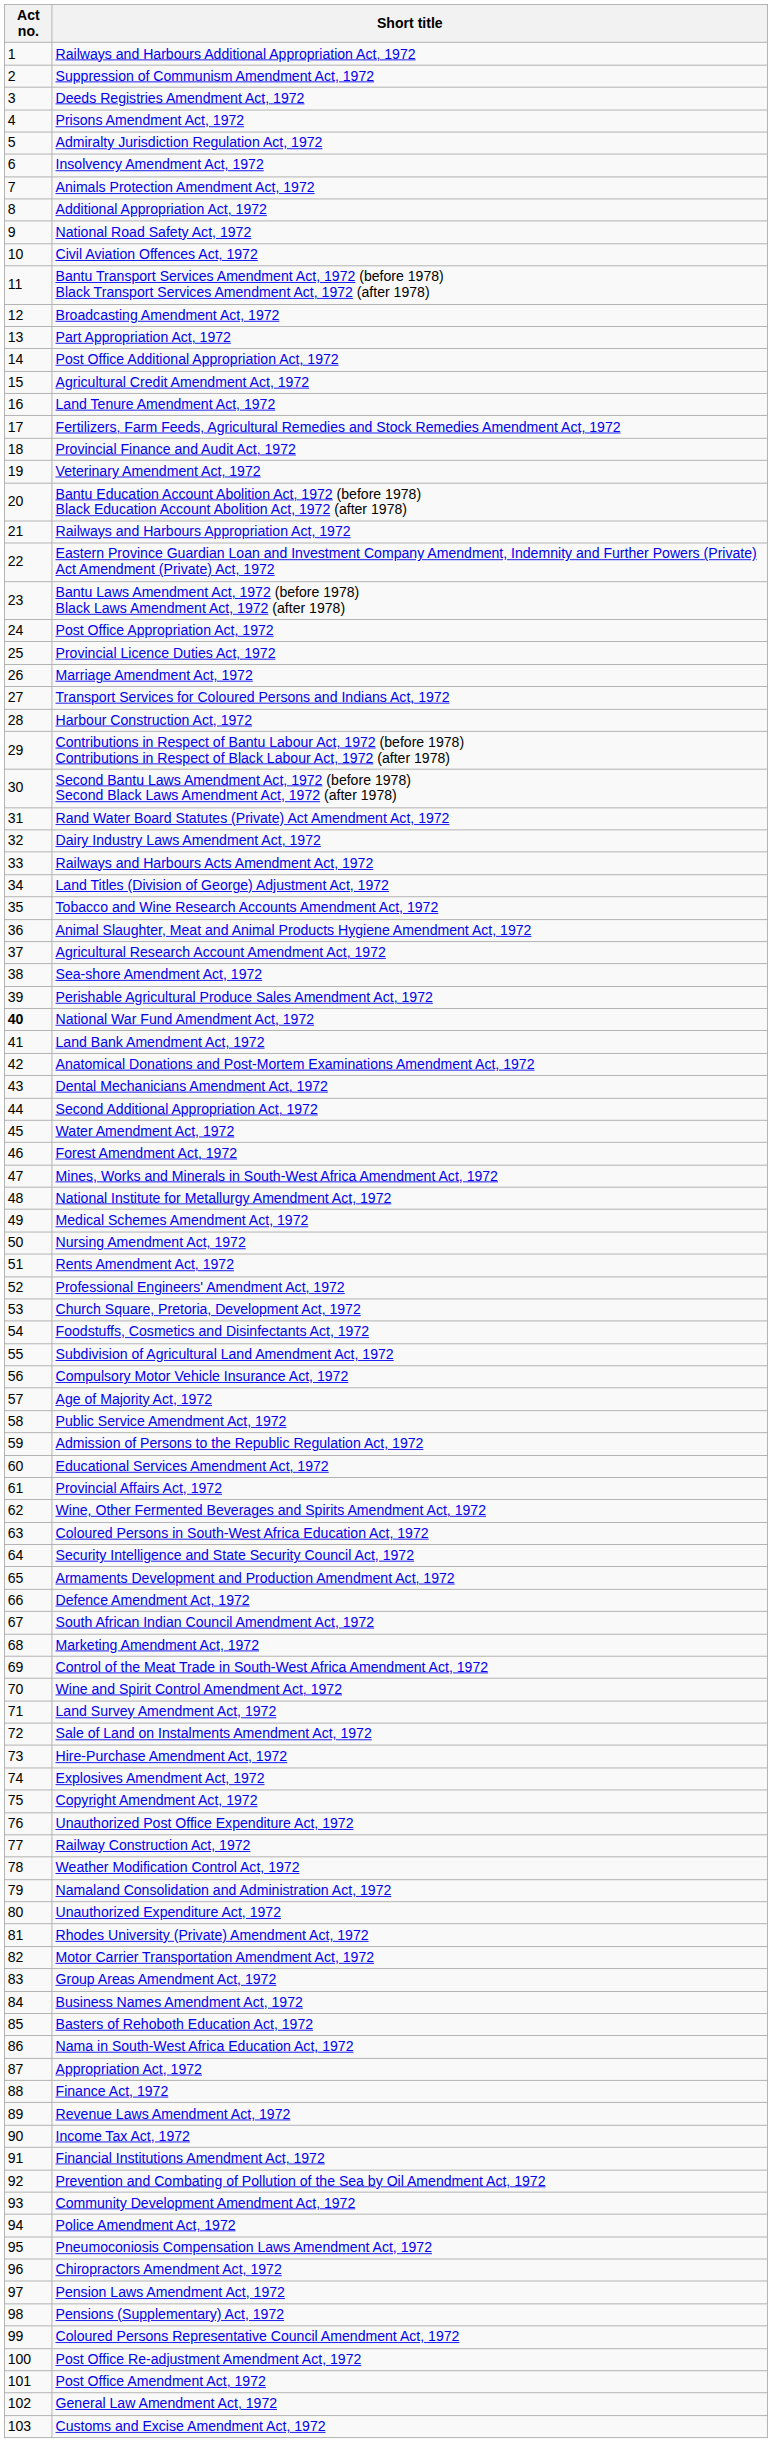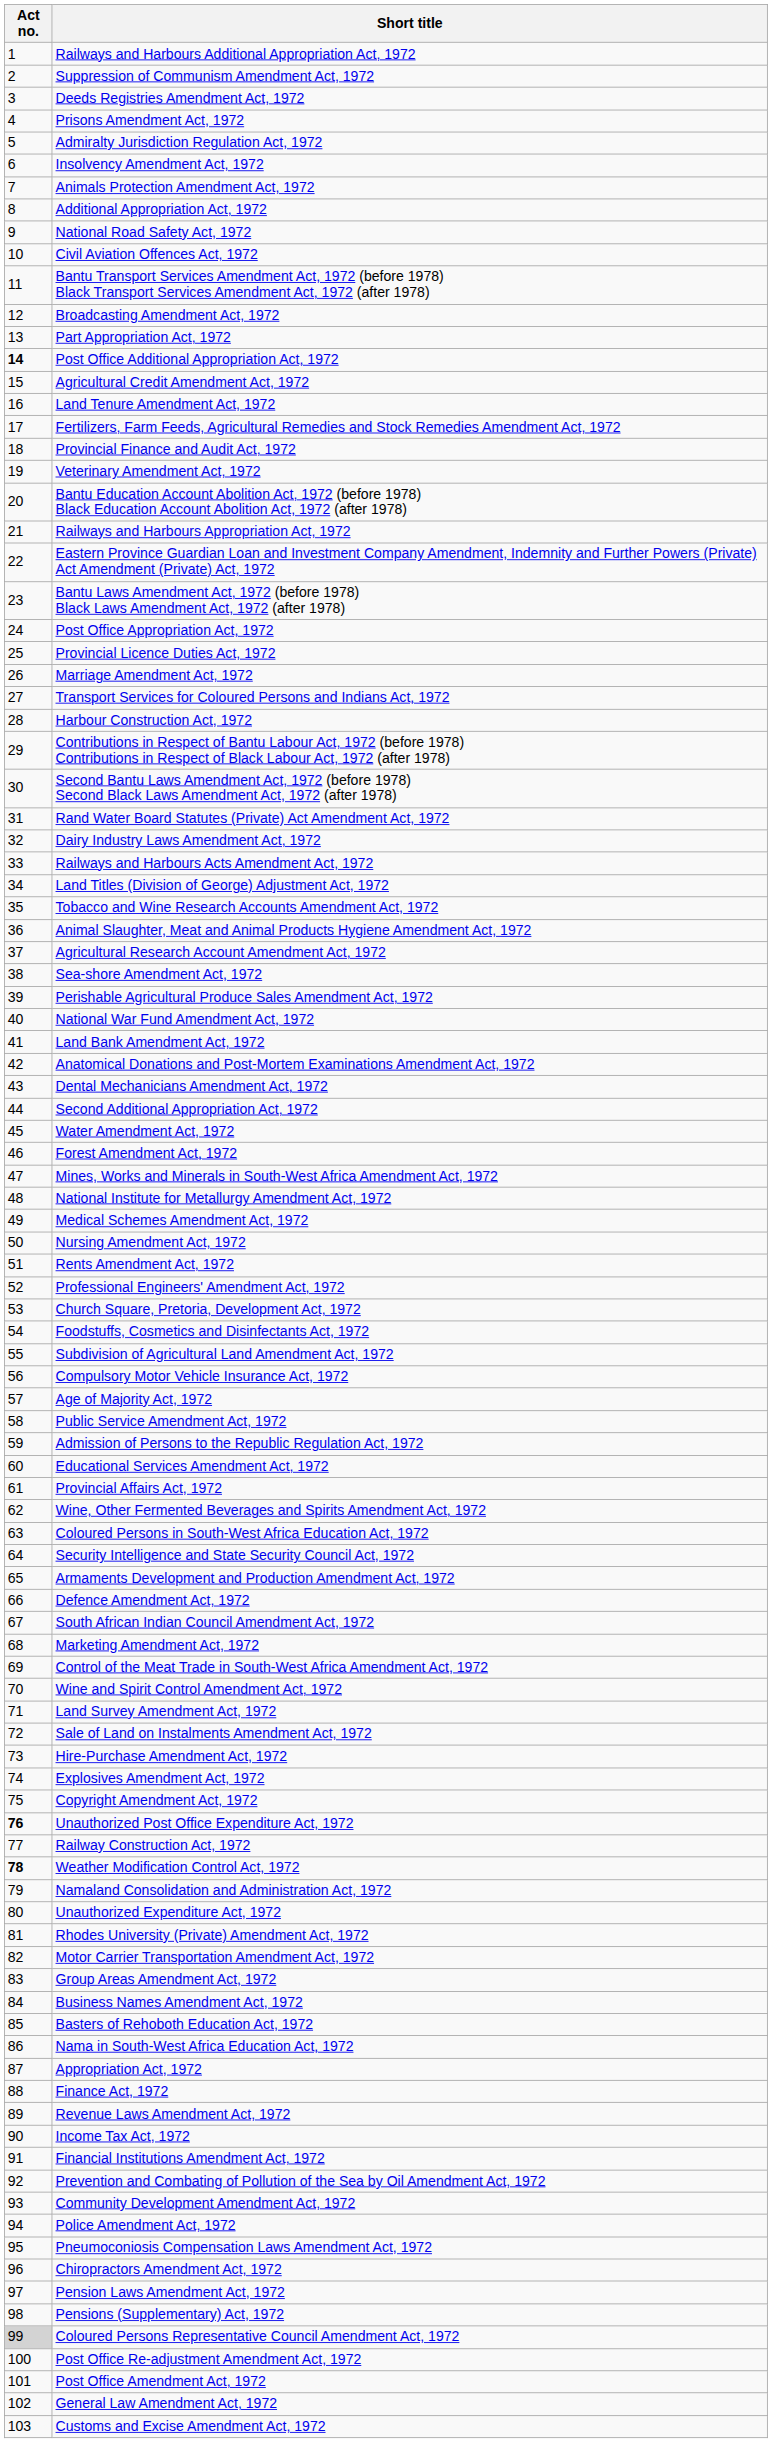(16, 359) normal -> (16, 359) bold
(16, 1019) bold -> (16, 1019) normal
(16, 1823) normal -> (16, 1823) bold
(16, 1868) normal -> (16, 1868) bold
(16, 2337) no background -> (16, 2337) lightgrey background
